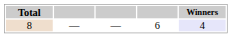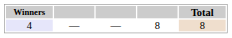columns swapped: (29, 12) <-> (202, 12)
(157, 25) 6 -> (157, 25) 8
